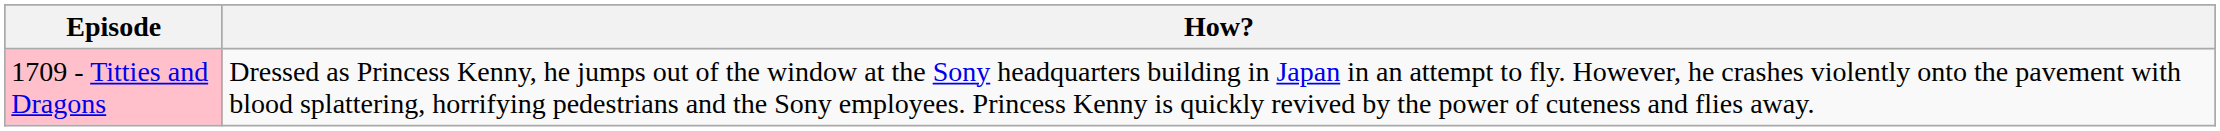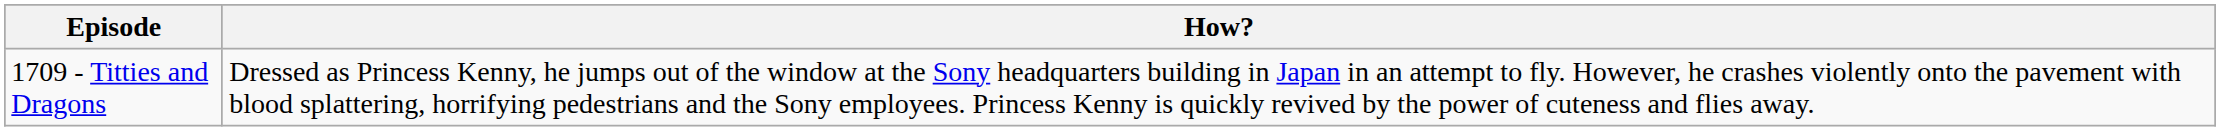(110, 86) pink background -> (110, 86) no background
